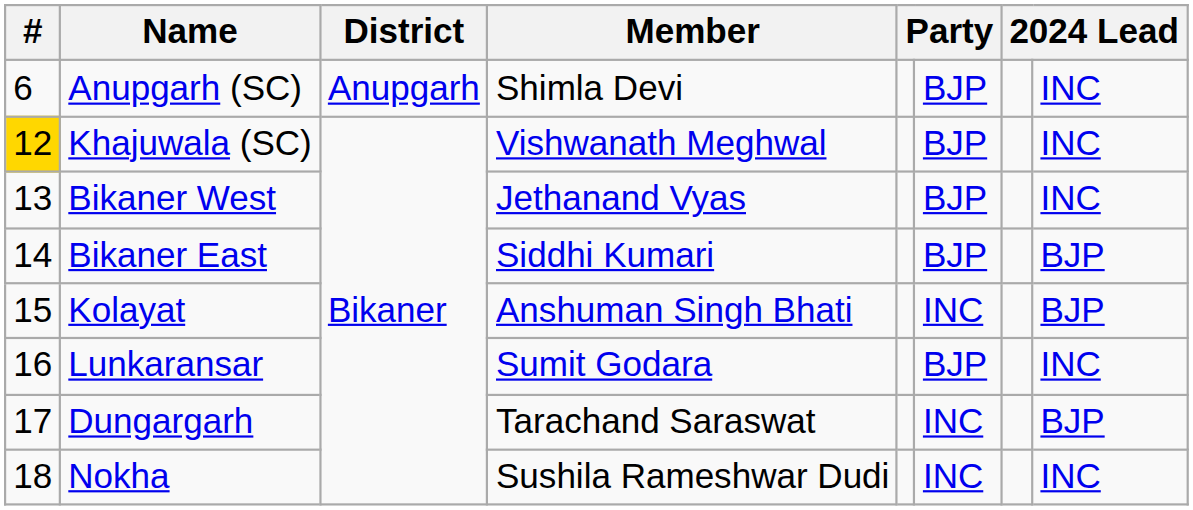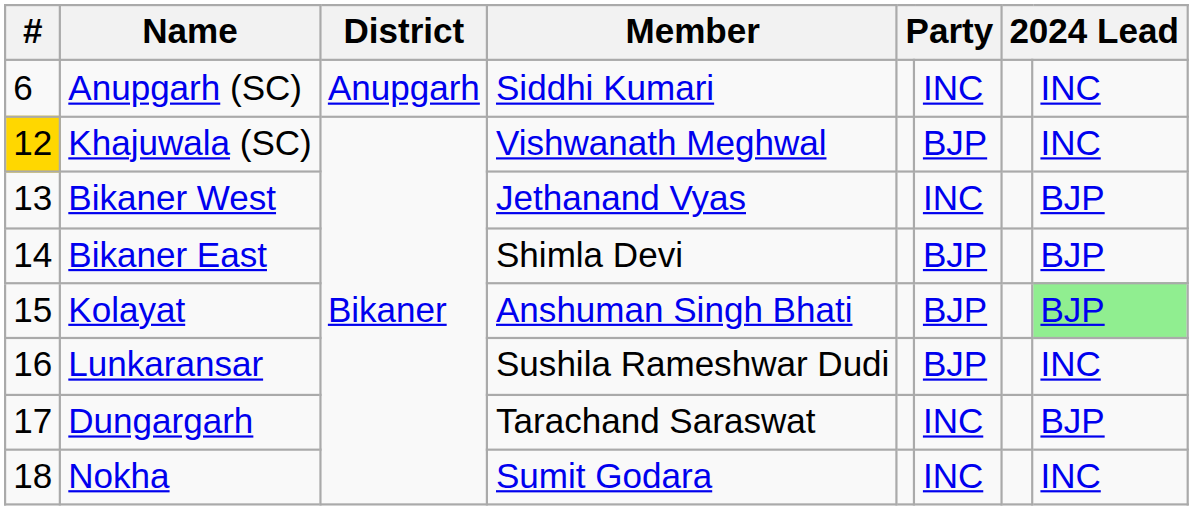(589, 87) Shimla Devi -> (605, 87) Siddhi Kumari
(955, 87) BJP -> (953, 87) INC
(955, 198) BJP -> (953, 198) INC
(1071, 198) INC -> (1073, 198) BJP
(605, 254) Siddhi Kumari -> (589, 254) Shimla Devi
(953, 310) INC -> (955, 310) BJP
(1073, 310) no background -> (1073, 310) lightgreen background
(604, 365) Sumit Godara -> (693, 365) Sushila Rameshwar Dudi
(693, 476) Sushila Rameshwar Dudi -> (604, 476) Sumit Godara
